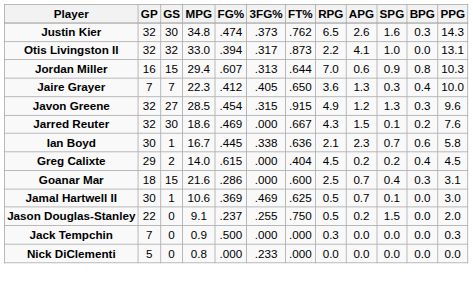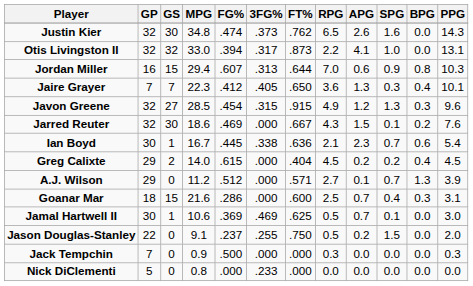(422, 32) 0.3 -> (422, 32) 0.0
(453, 88) 10.0 -> (453, 88) 10.1
(453, 143) 5.8 -> (453, 143) 5.4
+ row: (71, 180)
